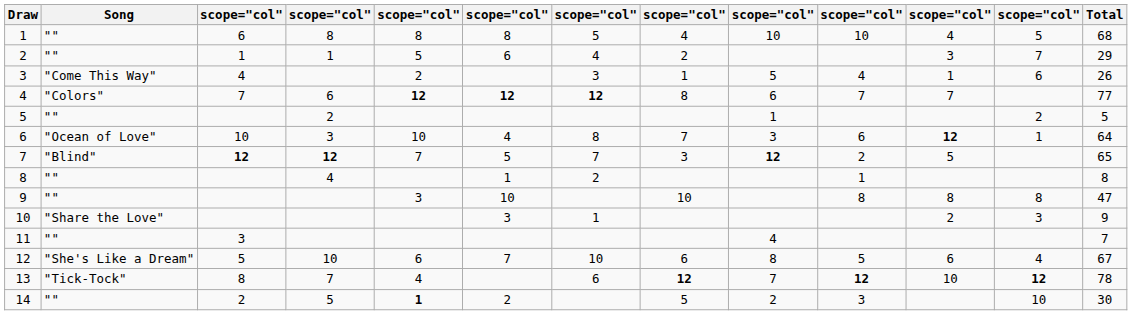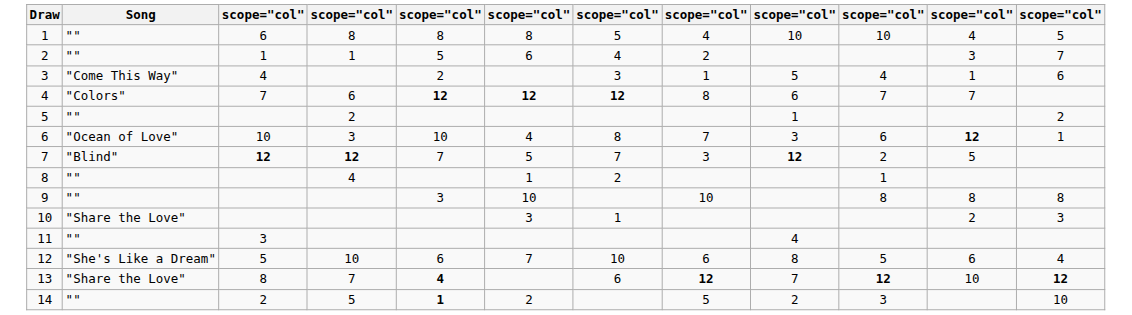- column: (1105, 15)
(85, 279) "Tick-Tock" -> (126, 279) "Share the Love"
(419, 279) normal -> (440, 279) bold
